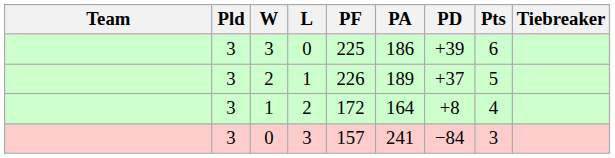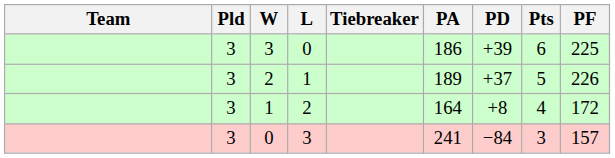columns swapped: (351, 19) <-> (561, 19)
